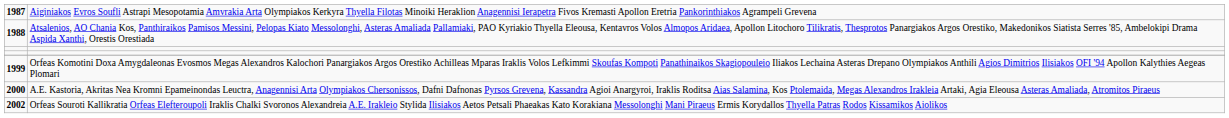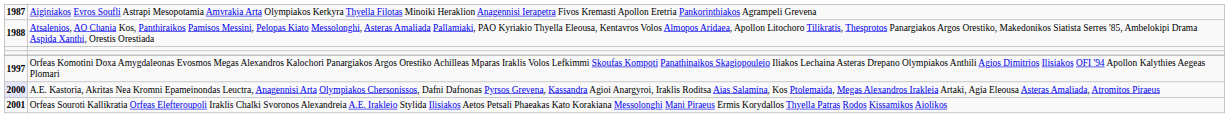(16, 69) 1999 -> (16, 69) 1997
(16, 90) no background -> (16, 90) lavender background
(16, 105) 2002 -> (16, 105) 2001
